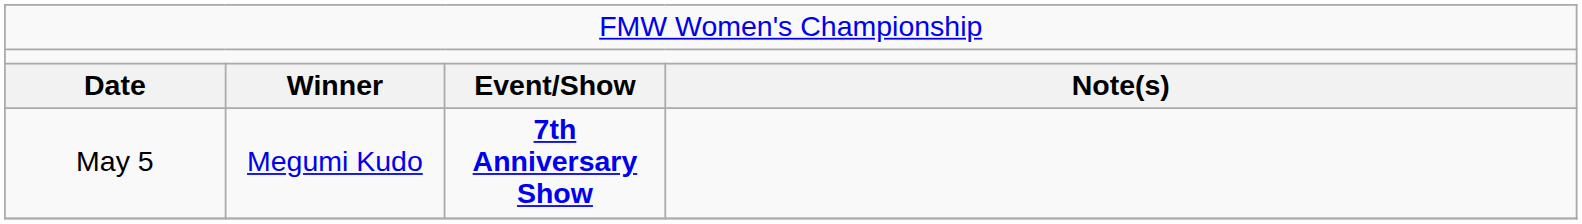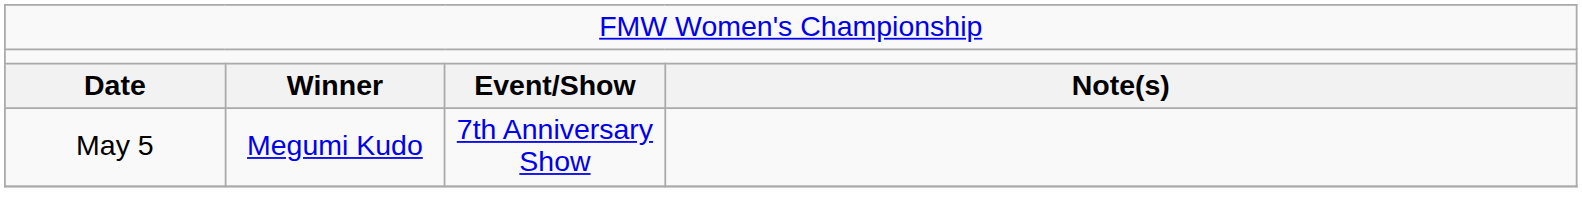(555, 162) bold -> (555, 146) normal
